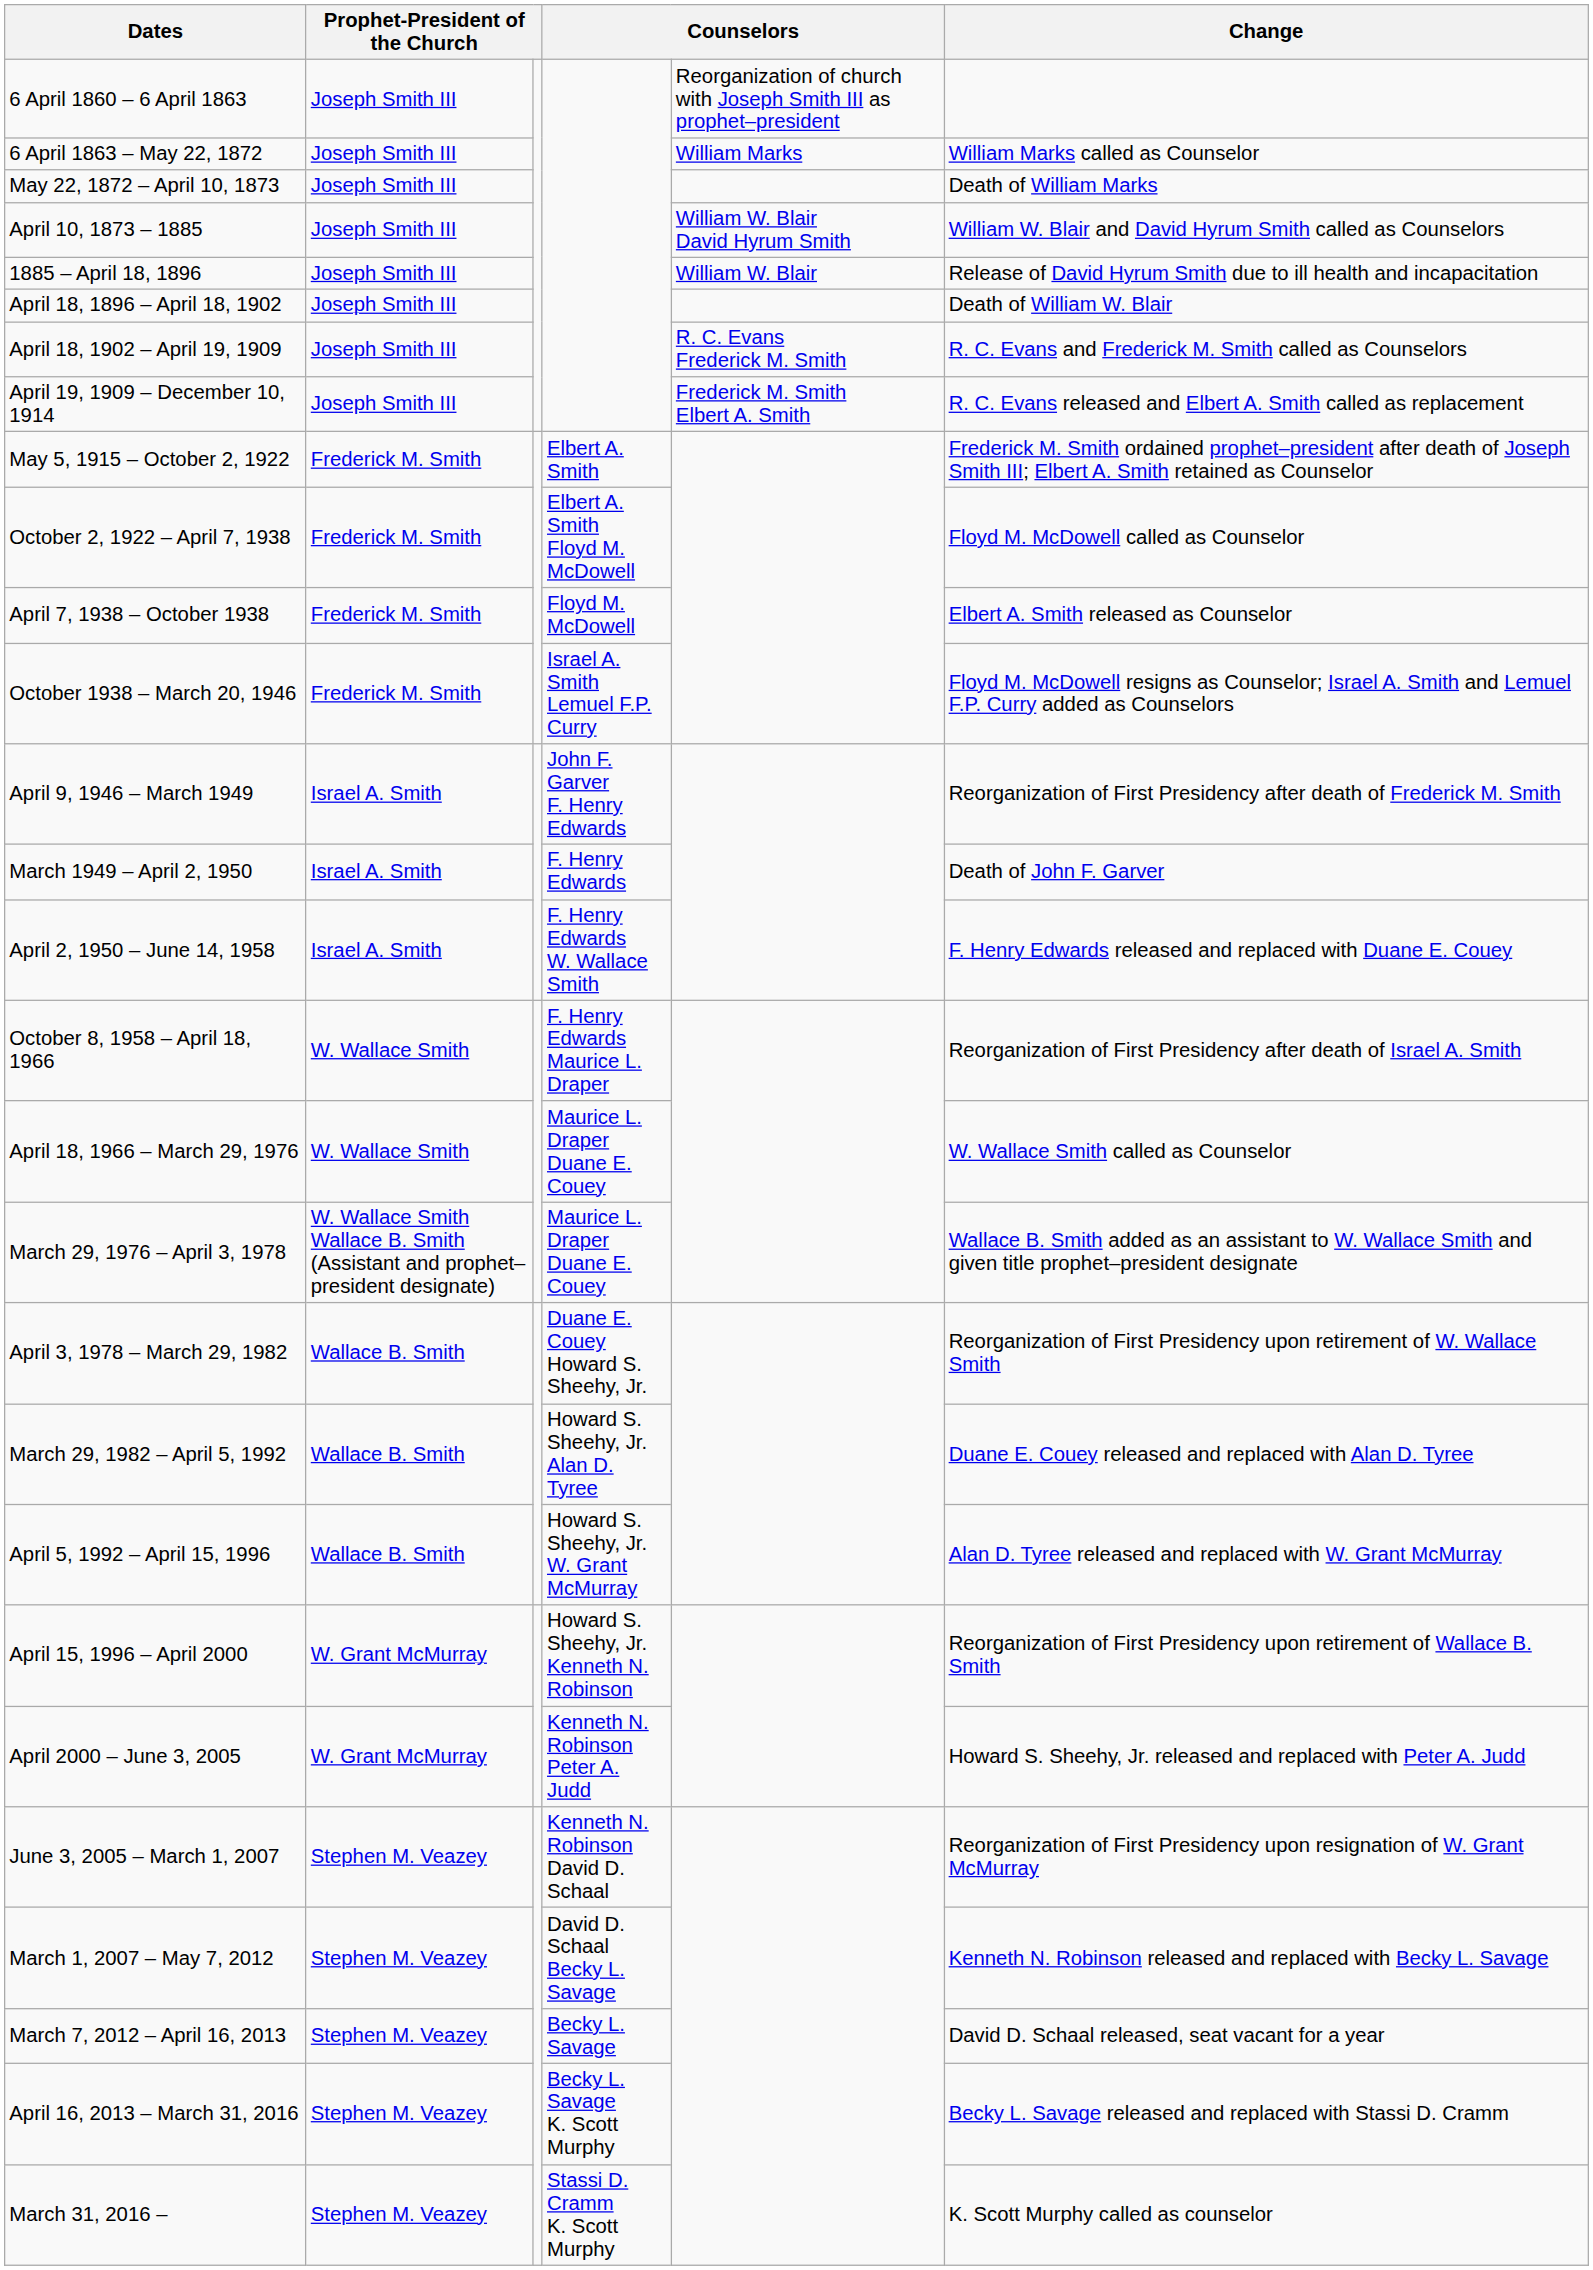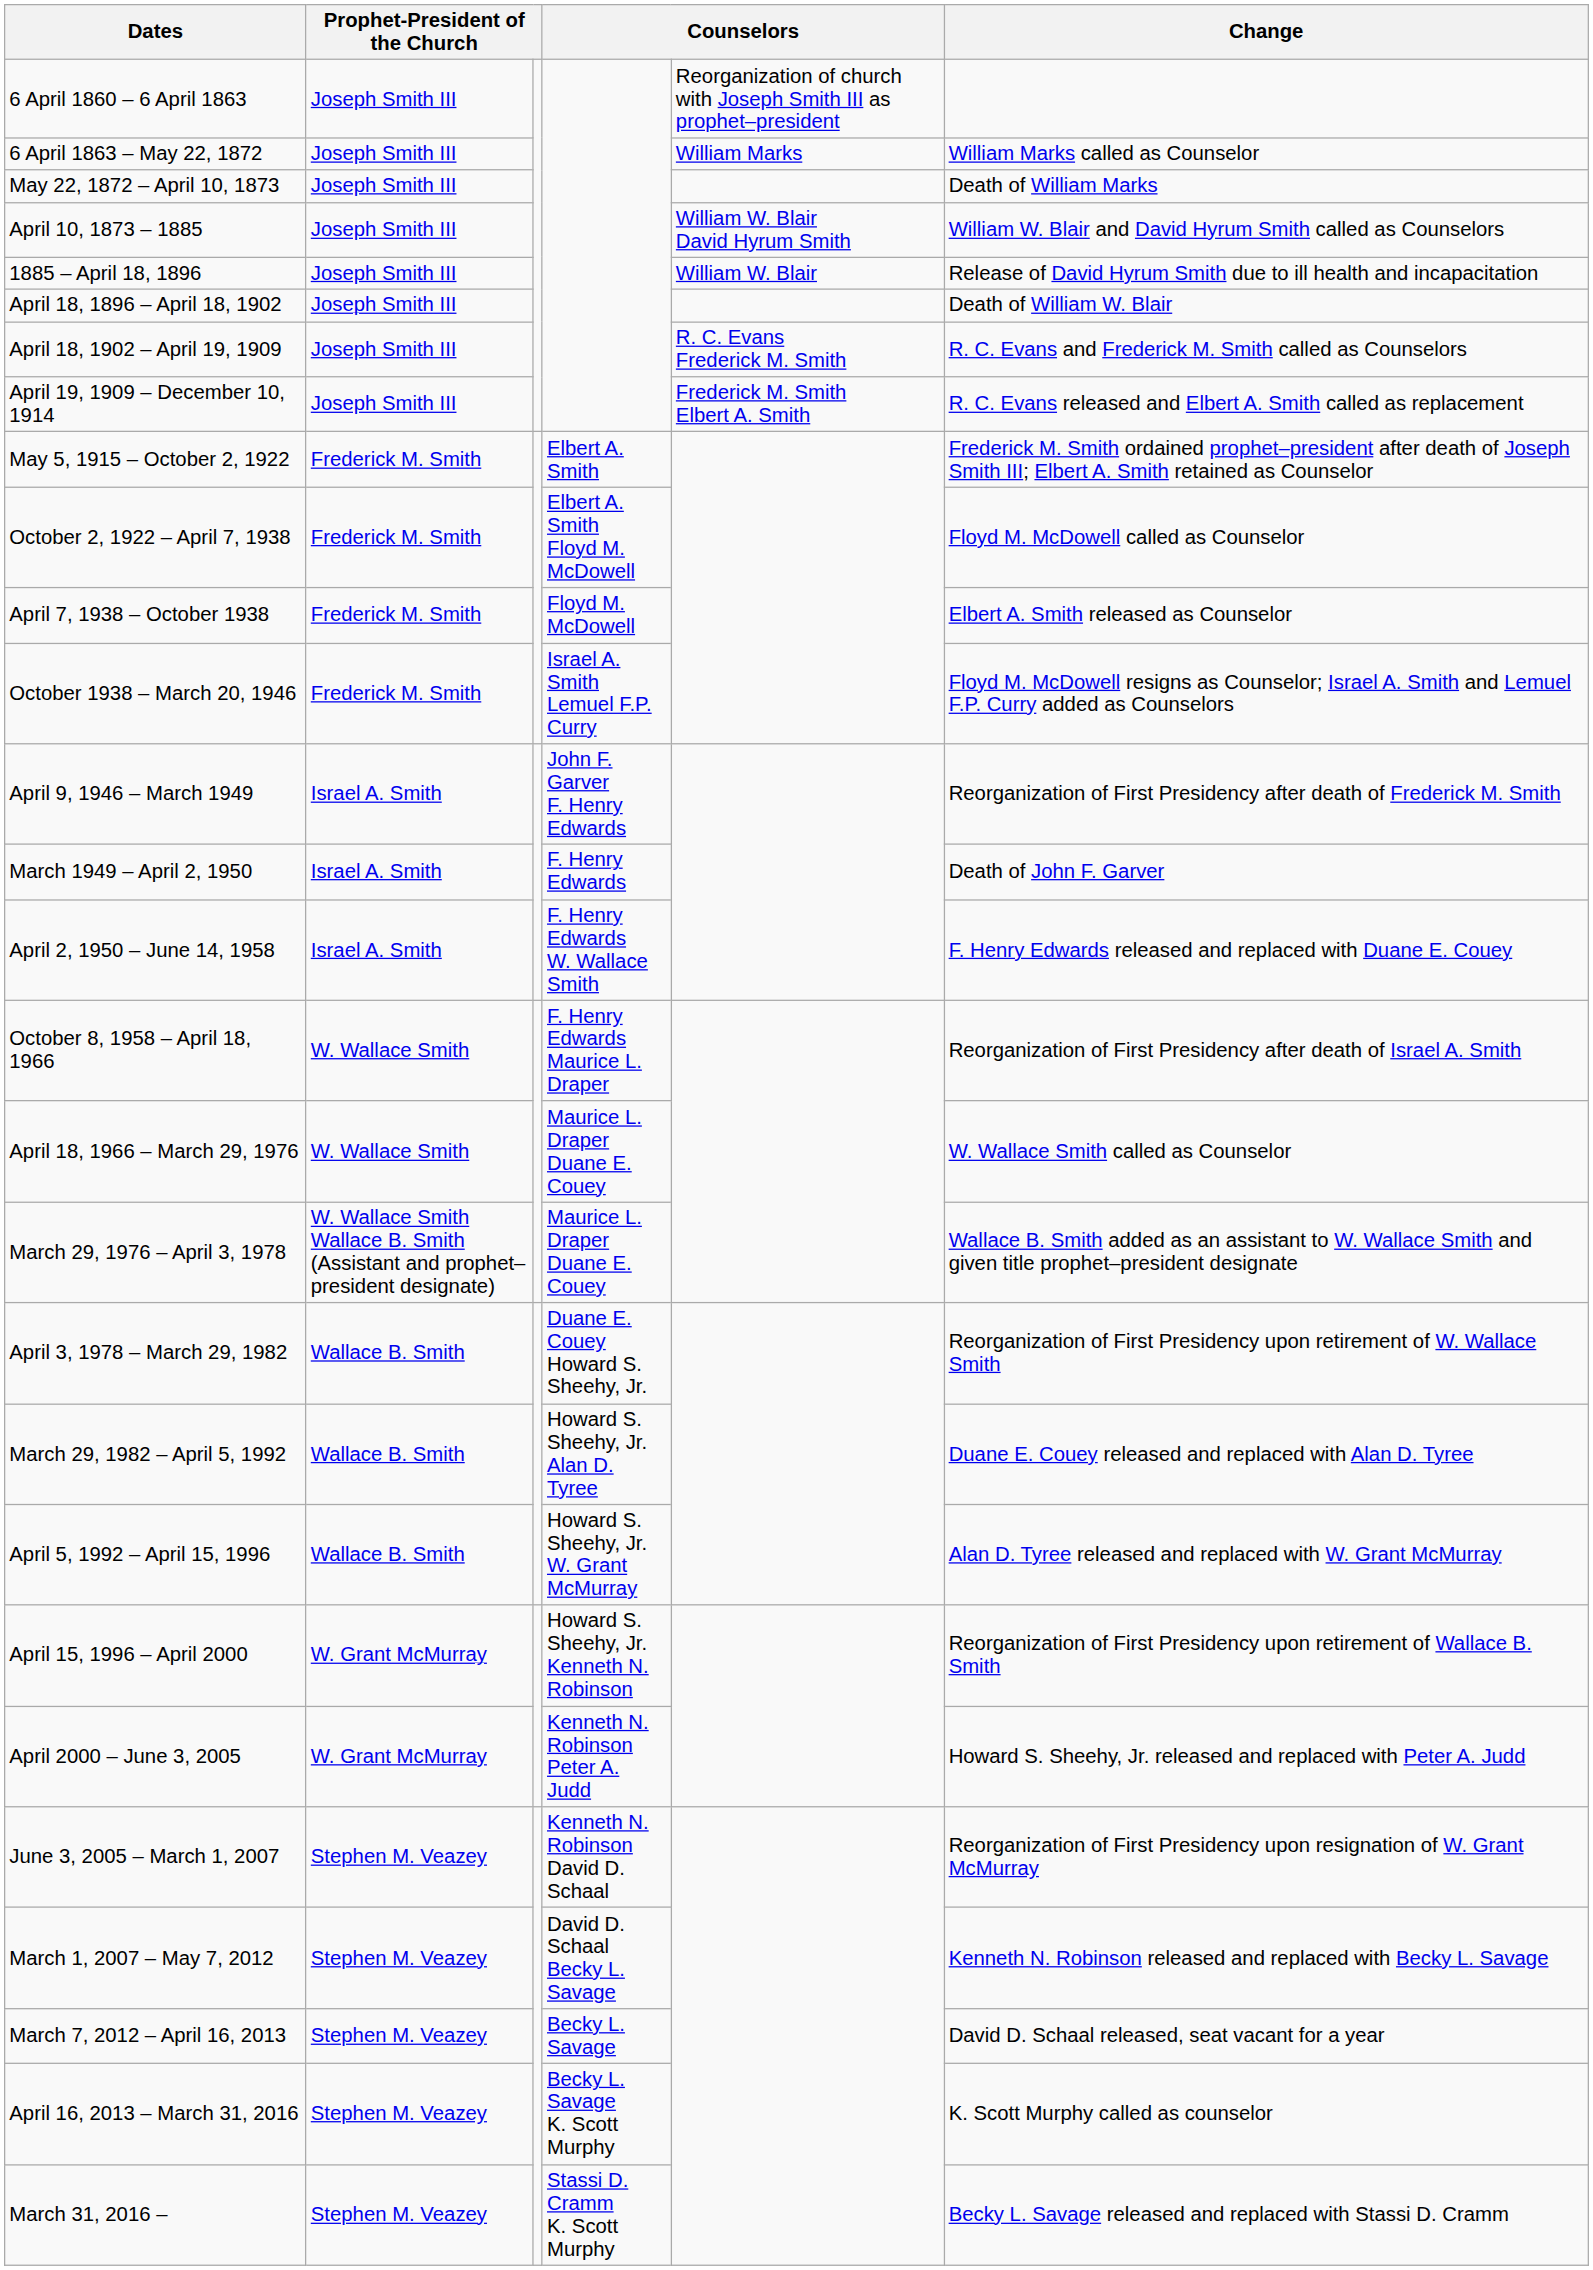(1229, 2113) Becky L. Savage released and replaced with Stassi D. Cramm -> (1111, 2113) K. Scott Murphy called as counselor
(1111, 2214) K. Scott Murphy called as counselor -> (1229, 2214) Becky L. Savage released and replaced with Stassi D. Cramm
